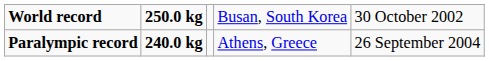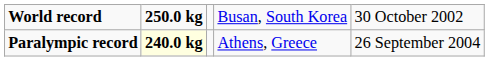(174, 42) no background -> (174, 42) lightyellow background
